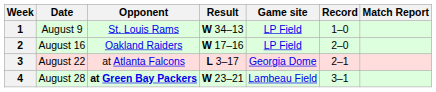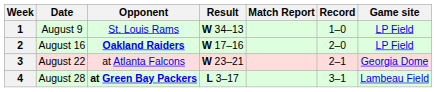columns swapped: (283, 12) <-> (396, 12)
(144, 45) normal -> (144, 45) bold
(223, 62) L 3–17 -> (223, 62) W 23–21
(223, 78) W 23–21 -> (223, 78) L 3–17
